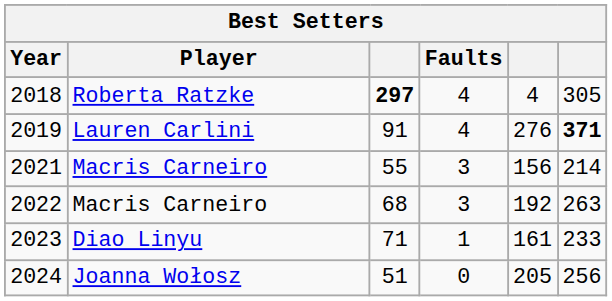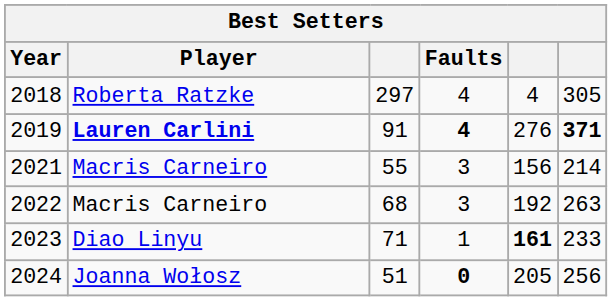(395, 96) bold -> (395, 96) normal
(163, 132) normal -> (163, 132) bold
(464, 132) normal -> (464, 132) bold
(533, 241) normal -> (533, 241) bold
(464, 277) normal -> (464, 277) bold
